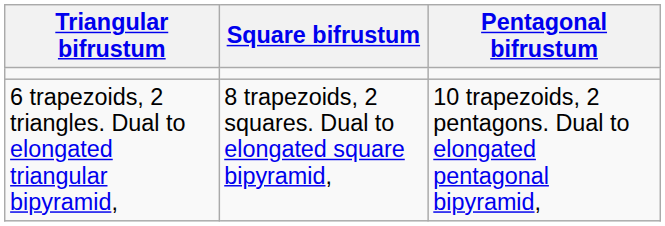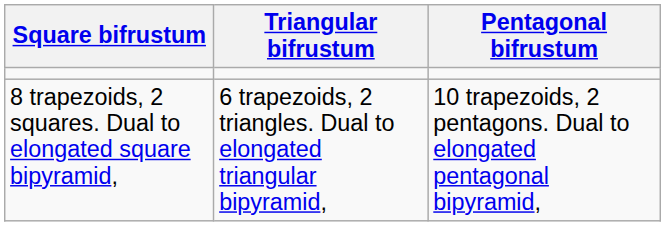columns swapped: (112, 36) <-> (323, 36)
